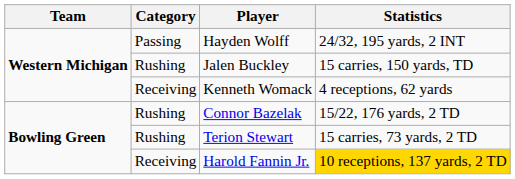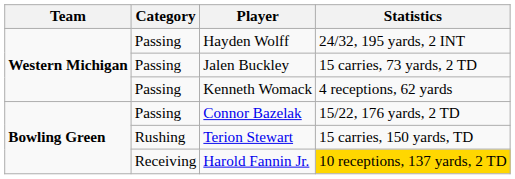(160, 64) Rushing -> (158, 64) Passing
(396, 64) 15 carries, 150 yards, TD -> (398, 64) 15 carries, 73 yards, 2 TD
(166, 89) Receiving -> (158, 89) Passing
(160, 113) Rushing -> (158, 113) Passing
(398, 137) 15 carries, 73 yards, 2 TD -> (396, 137) 15 carries, 150 yards, TD
